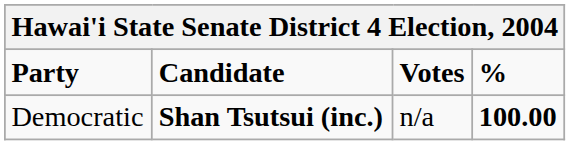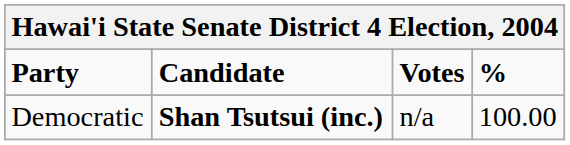(518, 116) bold -> (518, 116) normal
